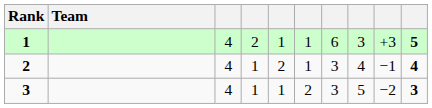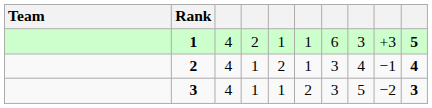columns swapped: (26, 16) <-> (70, 16)
